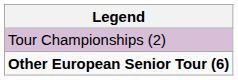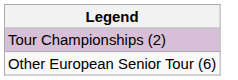(119, 64) bold -> (112, 64) normal
